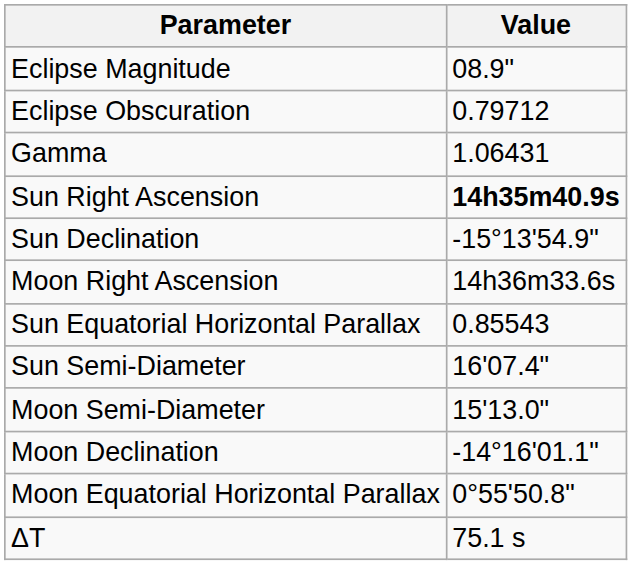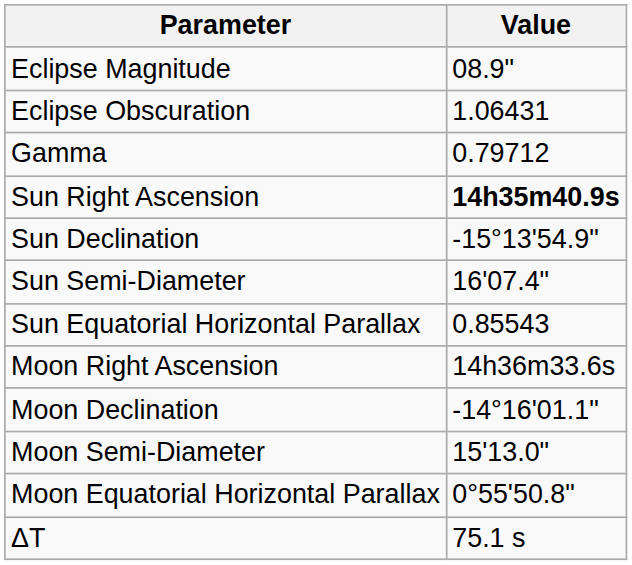(501, 111) 0.79712 -> (501, 111) 1.06431
(501, 153) 1.06431 -> (501, 153) 0.79712
rows swapped: (128, 366) <-> (145, 281)
rows swapped: (115, 452) <-> (138, 409)
